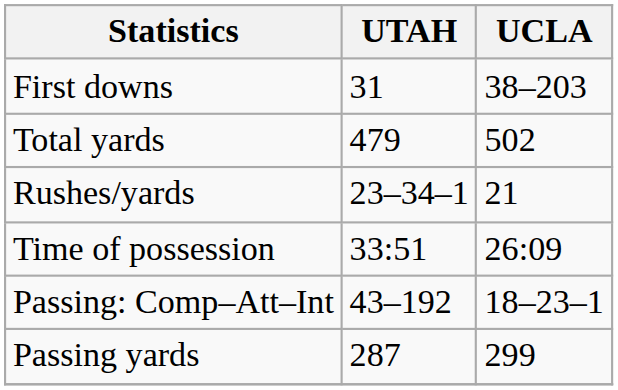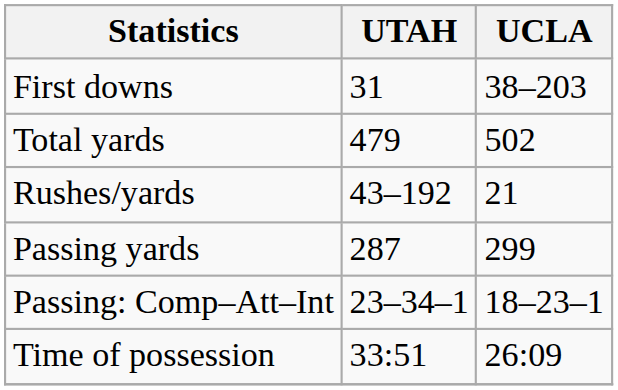(409, 193) 23–34–1 -> (401, 193) 43–192
rows swapped: (106, 355) <-> (144, 247)
(401, 301) 43–192 -> (409, 301) 23–34–1
